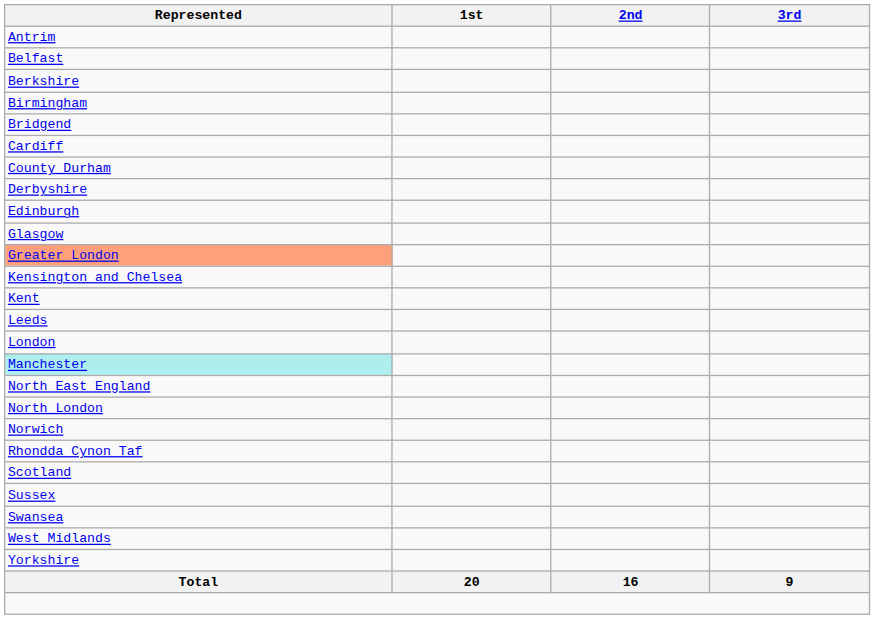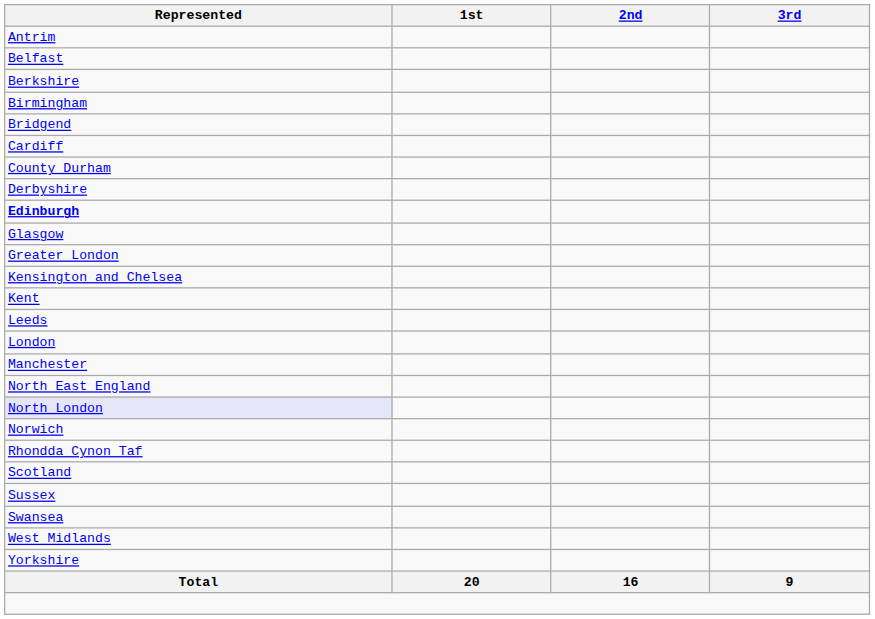(44, 212) normal -> (44, 212) bold
(63, 256) lightsalmon background -> (63, 256) no background
(48, 365) paleturquoise background -> (48, 365) no background
(55, 408) no background -> (55, 408) lavender background
